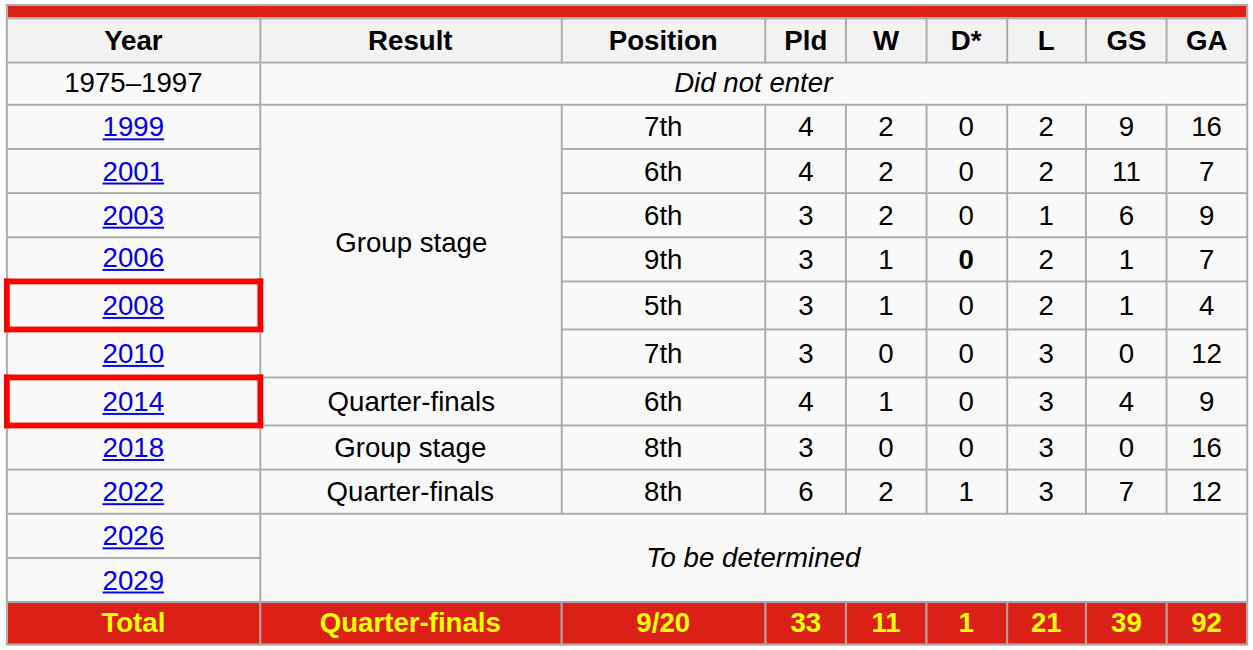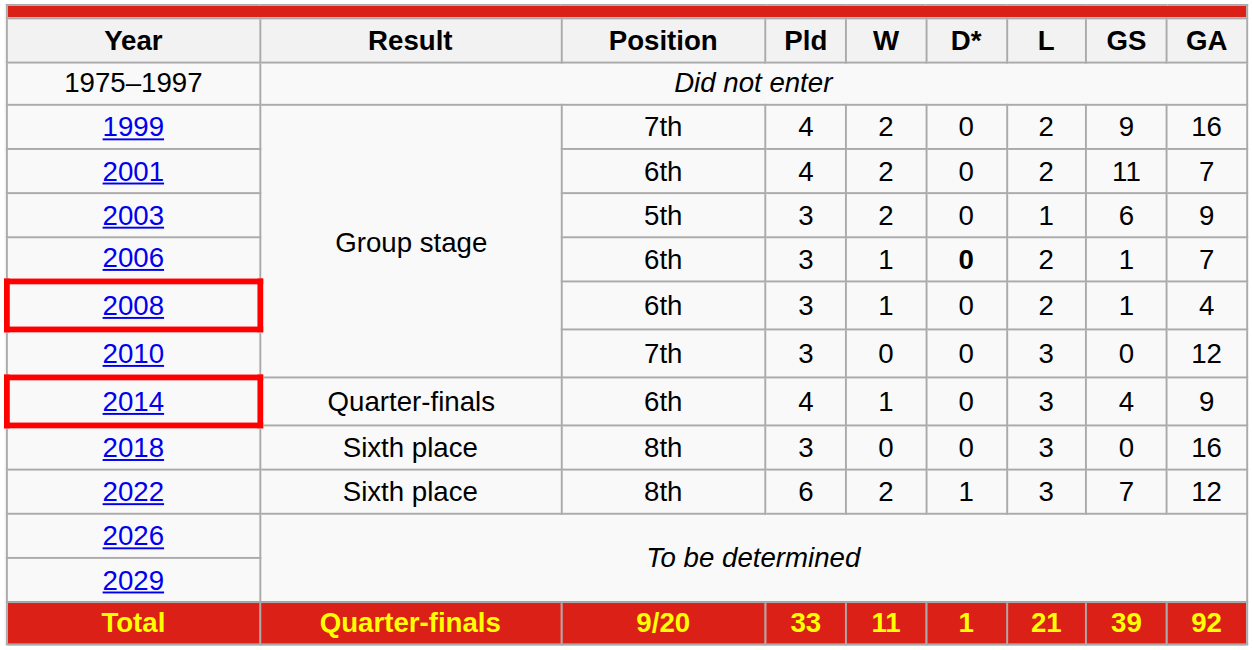(663, 215) 6th -> (663, 215) 5th
(663, 260) 9th -> (663, 260) 6th
(663, 306) 5th -> (663, 306) 6th
(410, 448) Group stage -> (410, 448) Sixth place
(410, 492) Quarter-finals -> (410, 492) Sixth place
